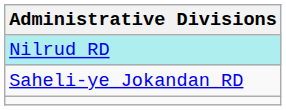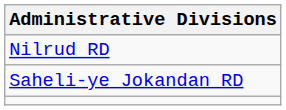(59, 50) paleturquoise background -> (59, 50) no background
